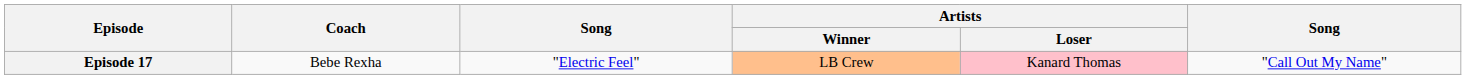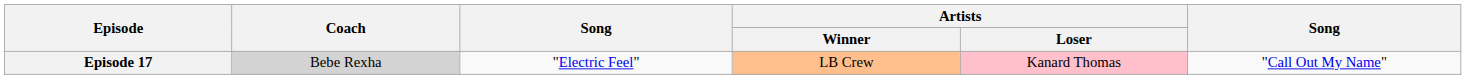(346, 62) no background -> (346, 62) lightgrey background
